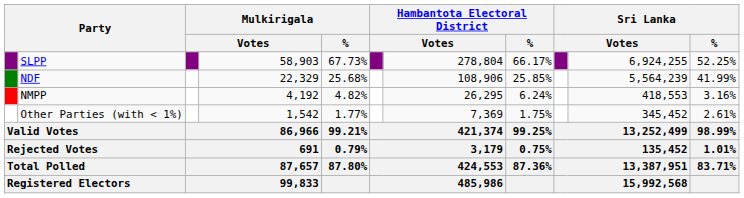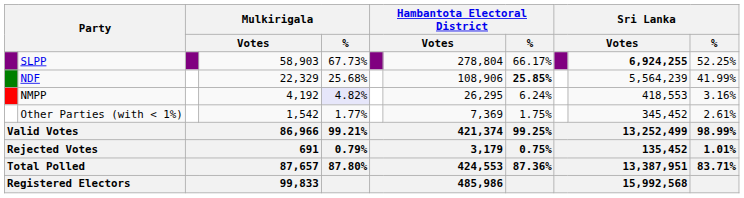(658, 61) normal -> (658, 61) bold
(532, 78) normal -> (532, 78) bold
(351, 96) no background -> (351, 96) lavender background
